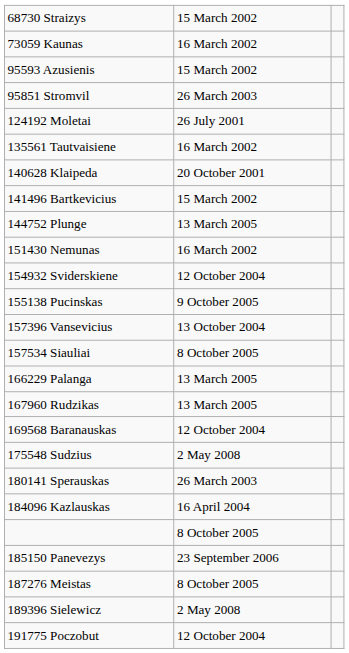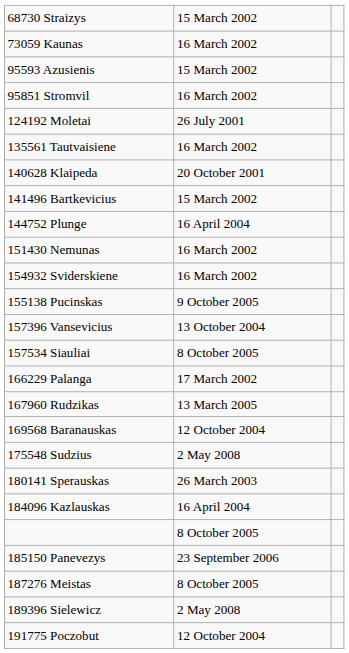(217, 95) 26 March 2003 -> (217, 95) 16 March 2002
(217, 224) 13 March 2005 -> (213, 224) 16 April 2004
(221, 275) 12 October 2004 -> (217, 275) 16 March 2002
(217, 378) 13 March 2005 -> (217, 378) 17 March 2002
